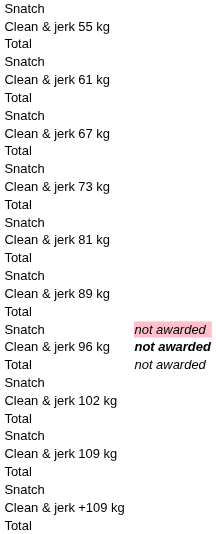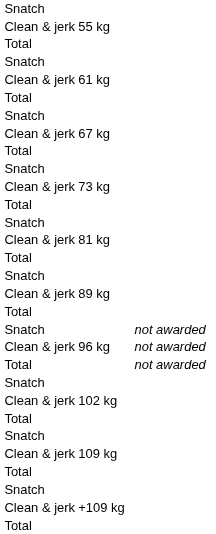(170, 329) pink background -> (170, 329) no background
(173, 347) bold -> (170, 347) normal
